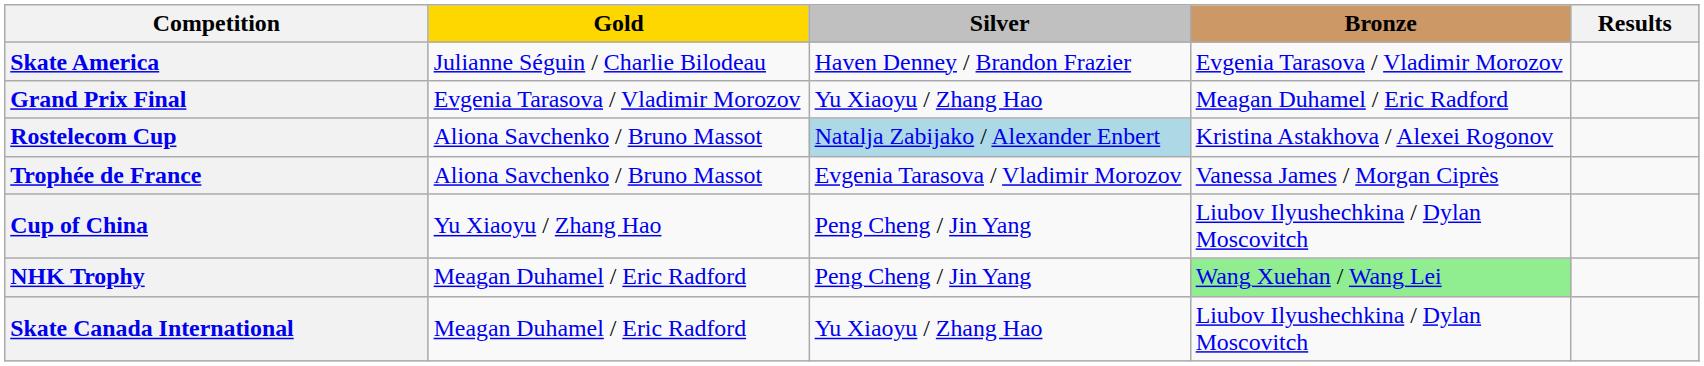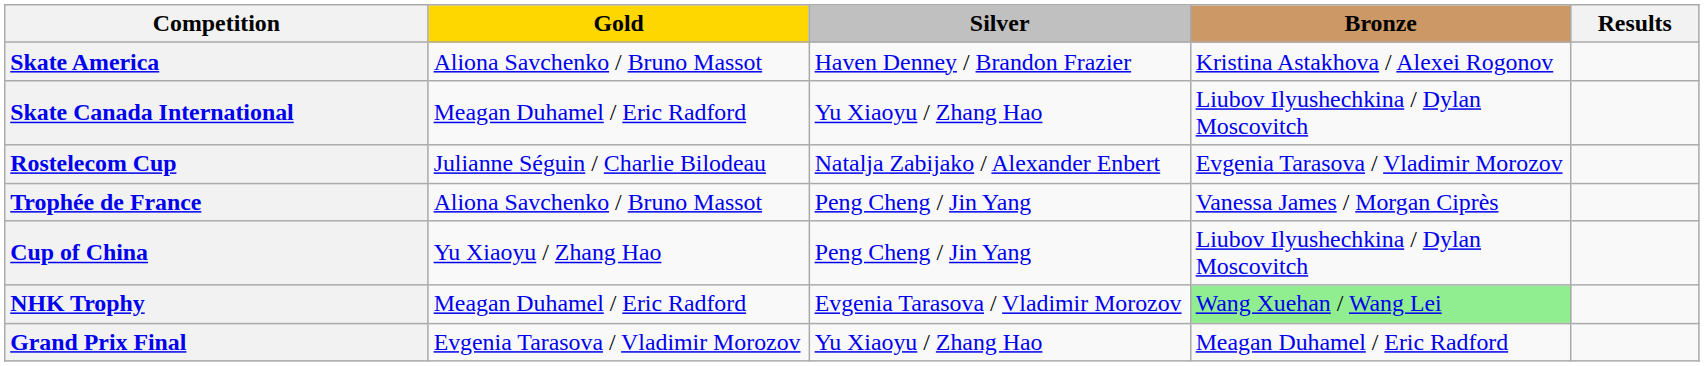(600, 61) Julianne Séguin / Charlie Bilodeau -> (598, 61) Aliona Savchenko / Bruno Massot
(1379, 61) Evgenia Tarasova / Vladimir Morozov -> (1374, 61) Kristina Astakhova / Alexei Rogonov
rows swapped: (152, 328) <-> (98, 99)
(598, 136) Aliona Savchenko / Bruno Massot -> (600, 163) Julianne Séguin / Charlie Bilodeau
(987, 136) lightblue background -> (987, 163) no background
(1374, 136) Kristina Astakhova / Alexei Rogonov -> (1379, 163) Evgenia Tarasova / Vladimir Morozov
(998, 174) Evgenia Tarasova / Vladimir Morozov -> (923, 201) Peng Cheng / Jin Yang
(923, 277) Peng Cheng / Jin Yang -> (998, 303) Evgenia Tarasova / Vladimir Morozov
